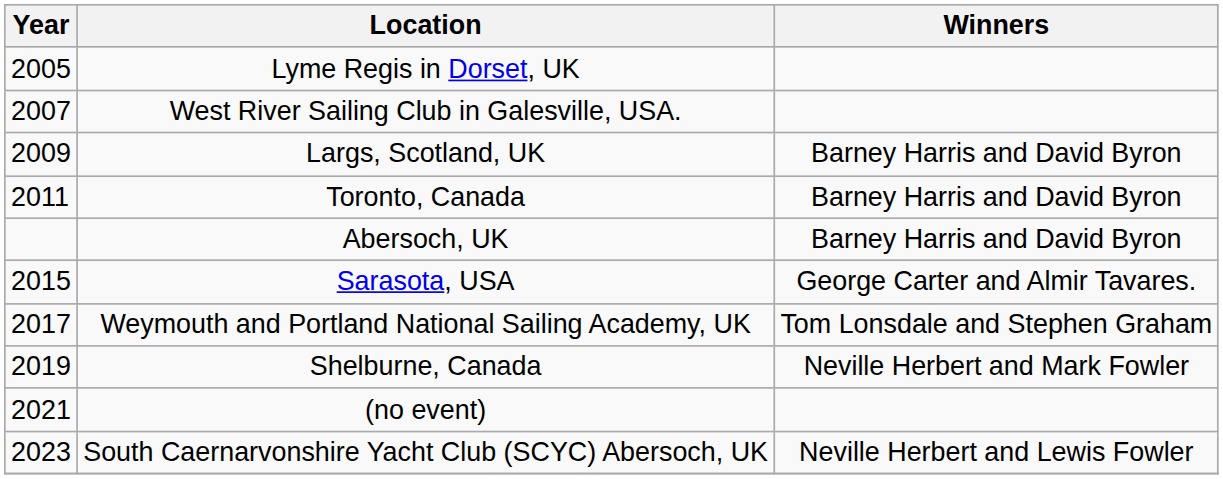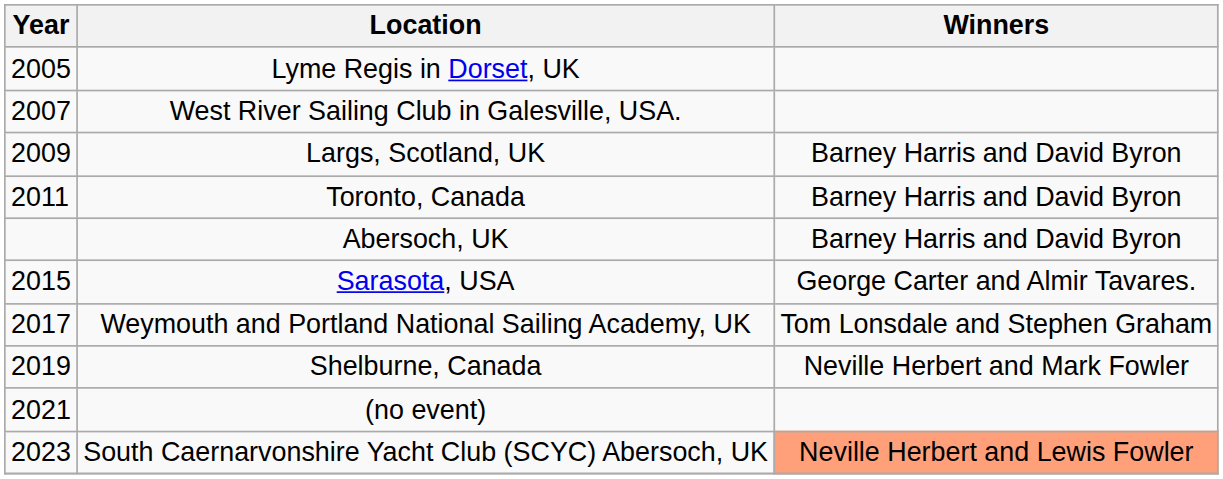(996, 452) no background -> (996, 452) lightsalmon background
